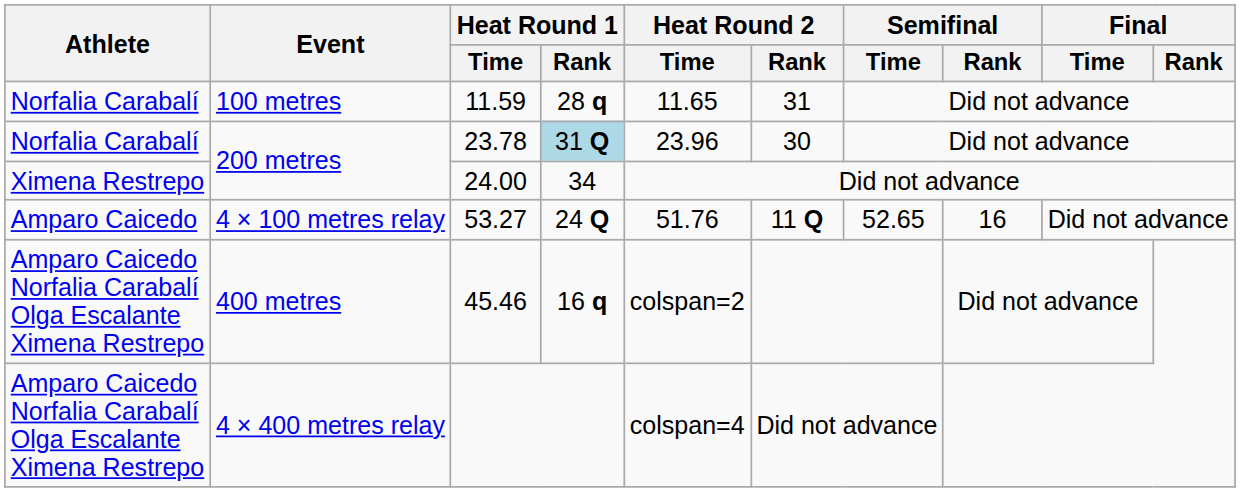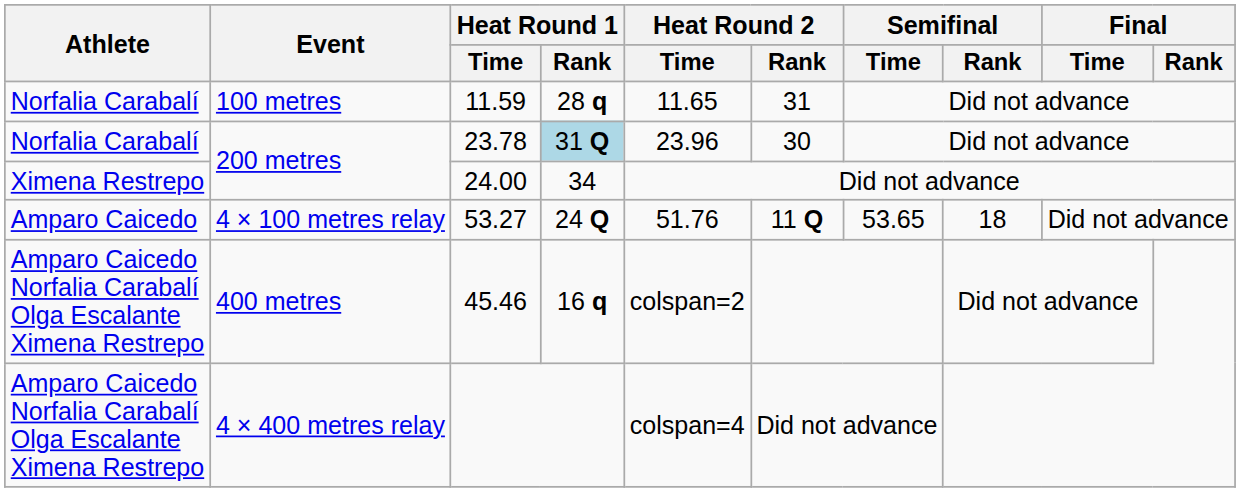(893, 221) 52.65 -> (893, 221) 53.65
(993, 221) 16 -> (993, 221) 18
